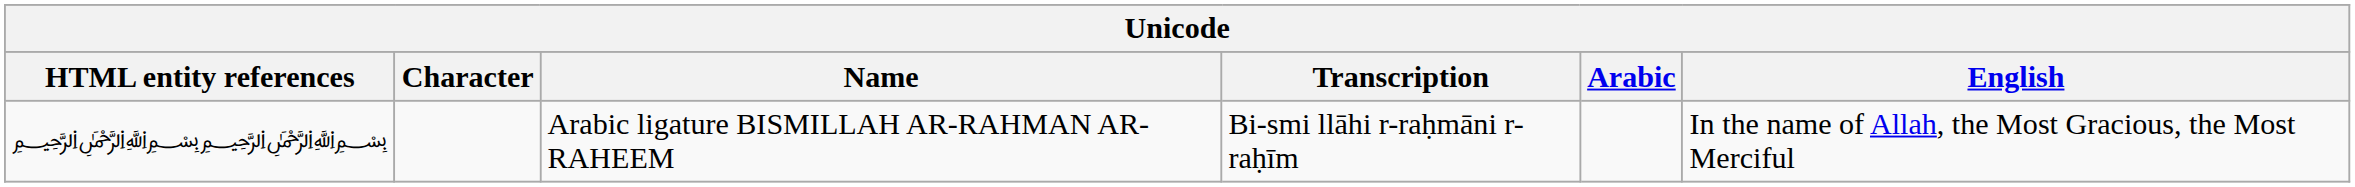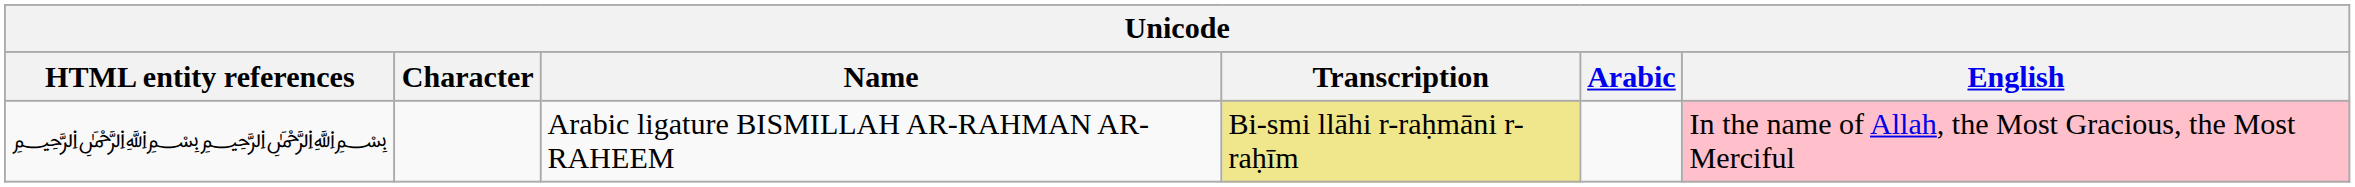(1376, 140) no background -> (1376, 140) khaki background
(1992, 140) no background -> (1992, 140) pink background
